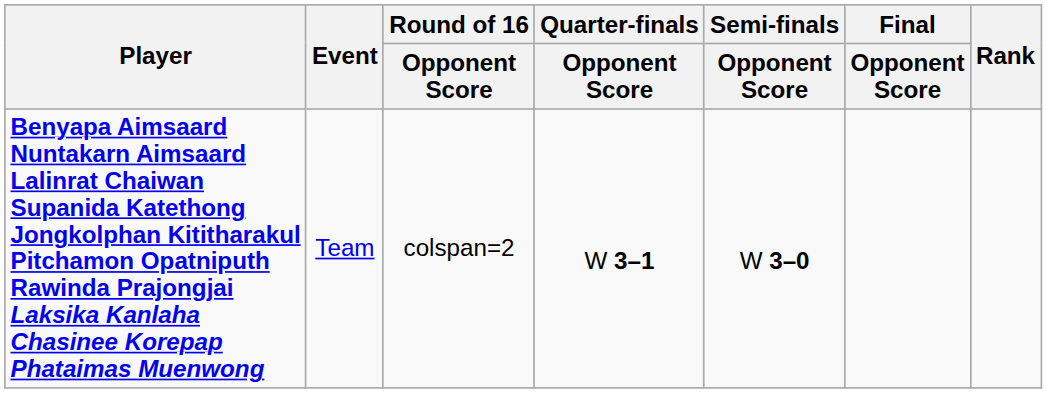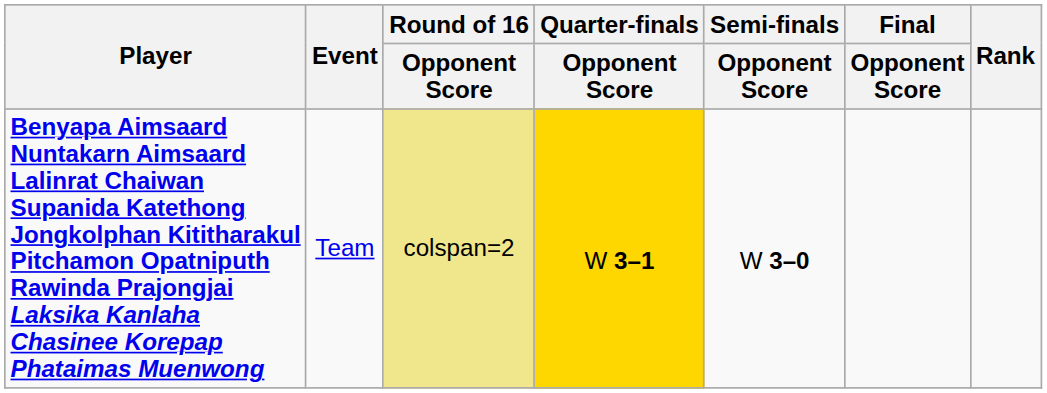(459, 249) no background -> (459, 249) khaki background
(619, 262) no background -> (619, 262) gold background
